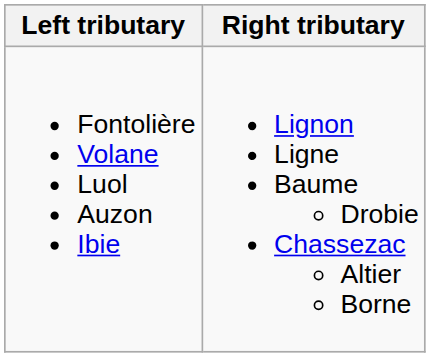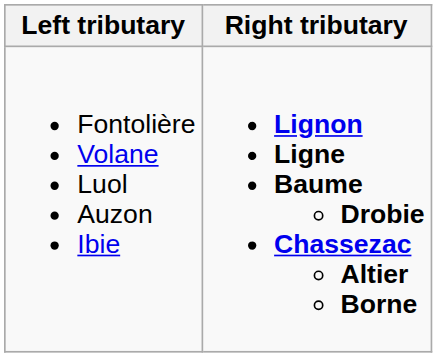(313, 214) normal -> (316, 214) bold
